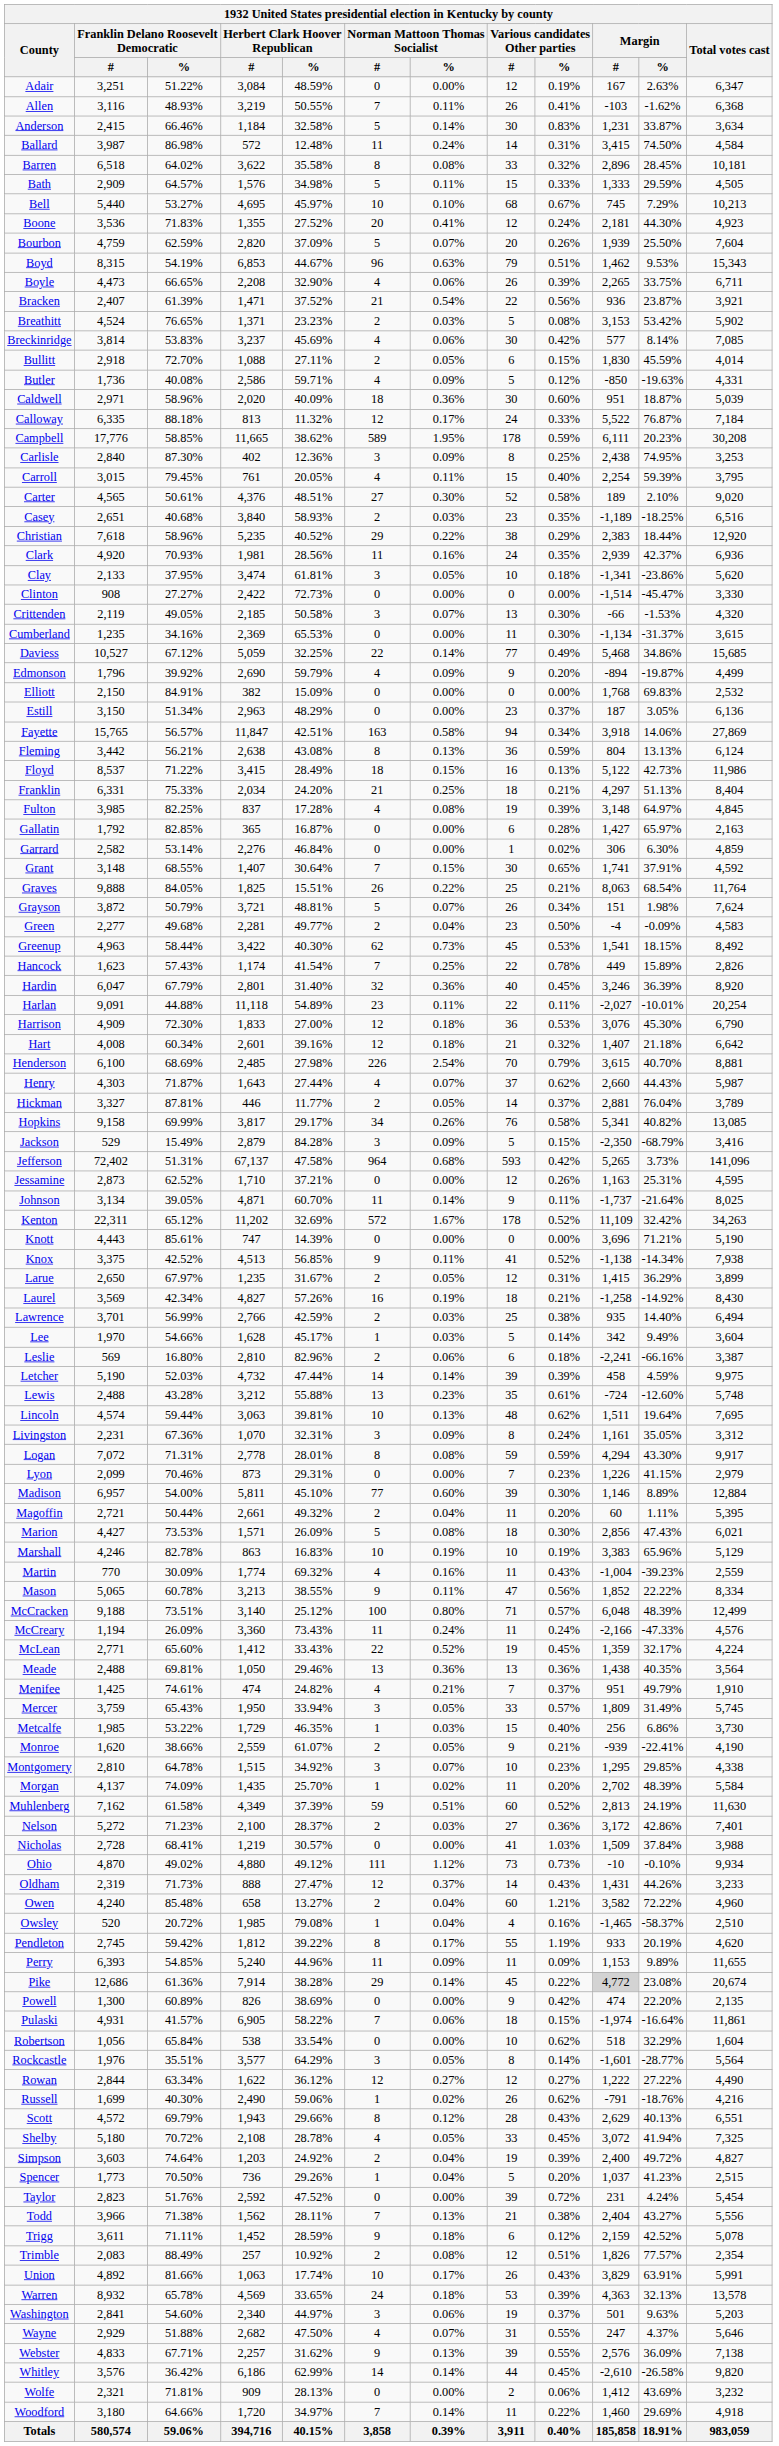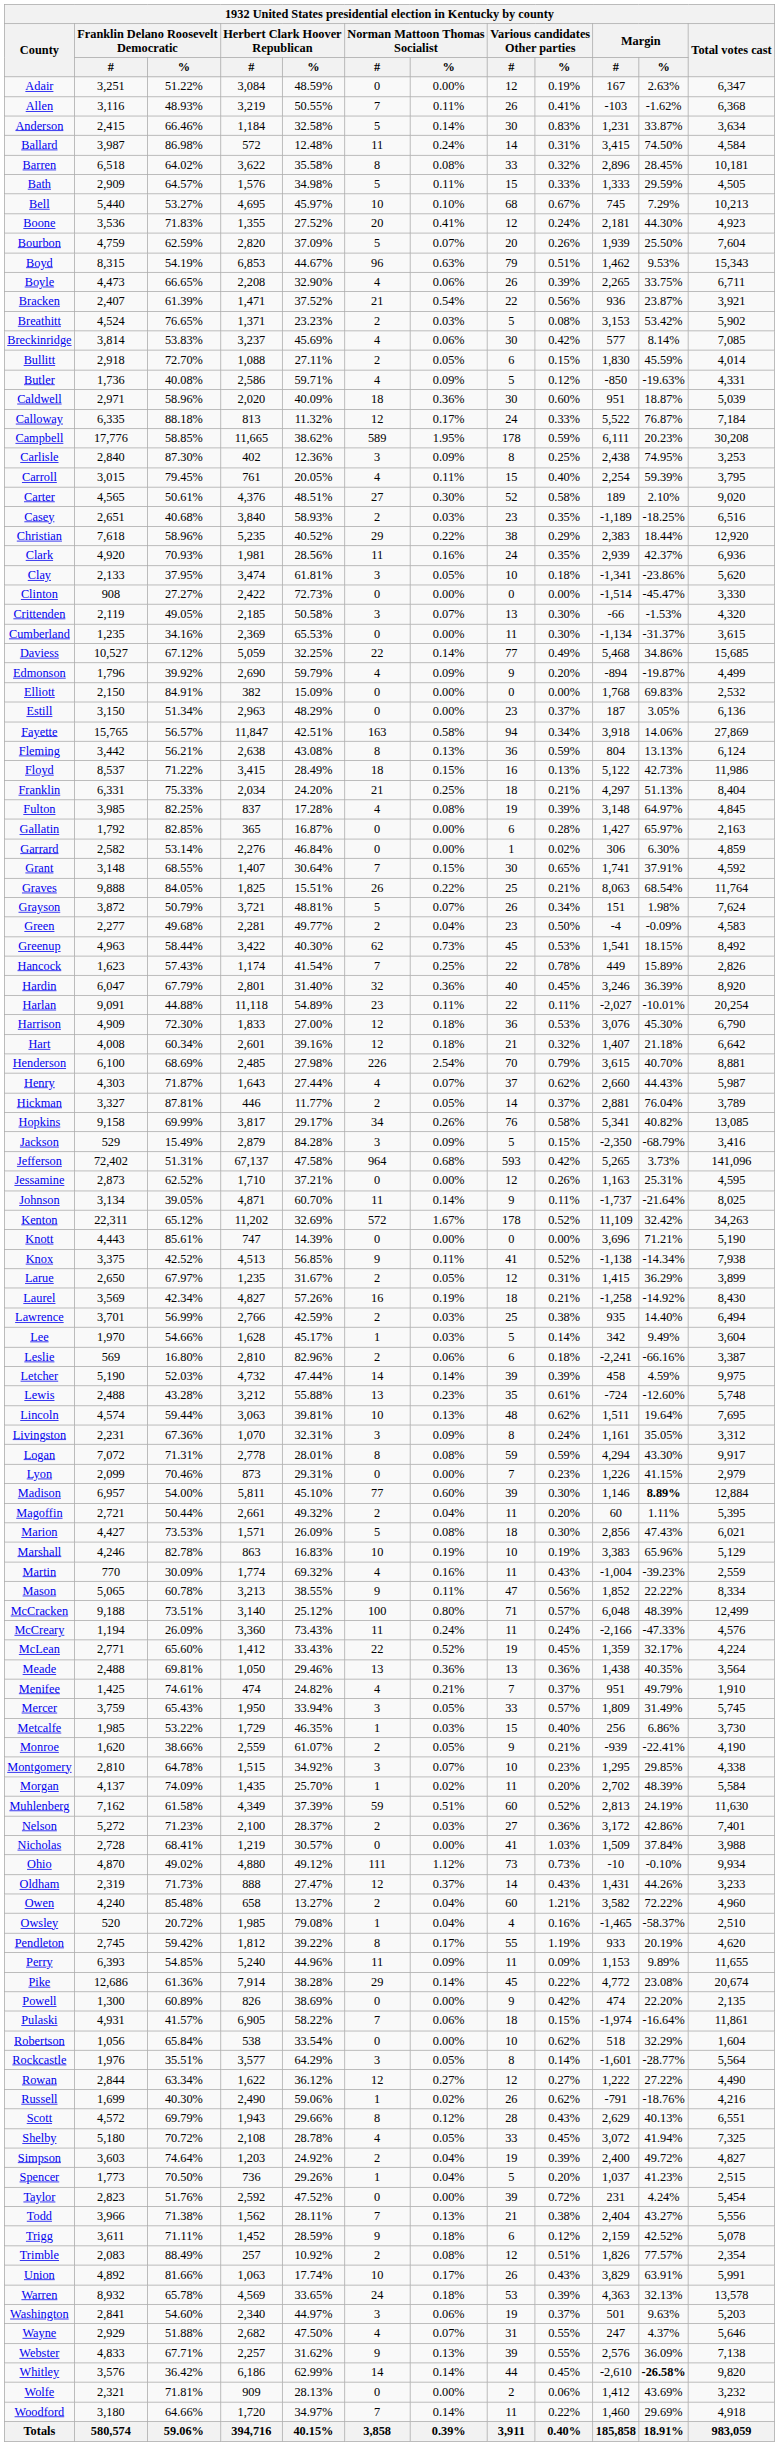(663, 1493) normal -> (664, 1493) bold
(616, 1982) lightgrey background -> (616, 1982) no background
(663, 2372) normal -> (664, 2372) bold
